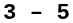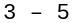(36, 13) bold -> (36, 13) normal
